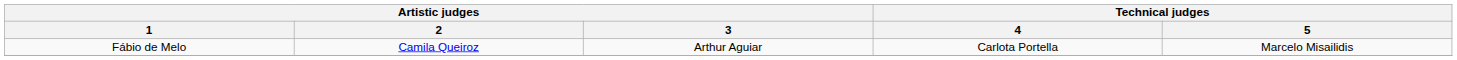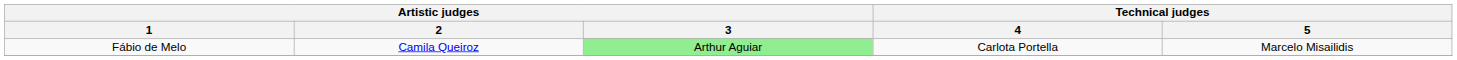(728, 47) no background -> (728, 47) lightgreen background
